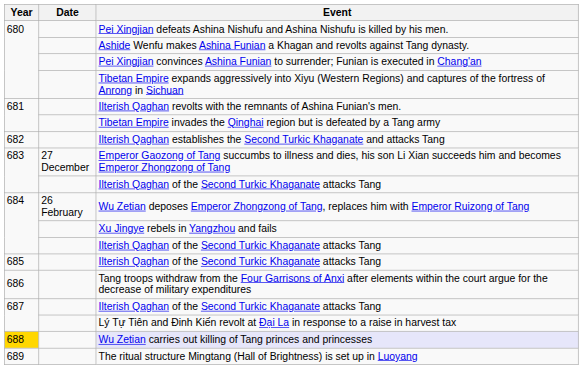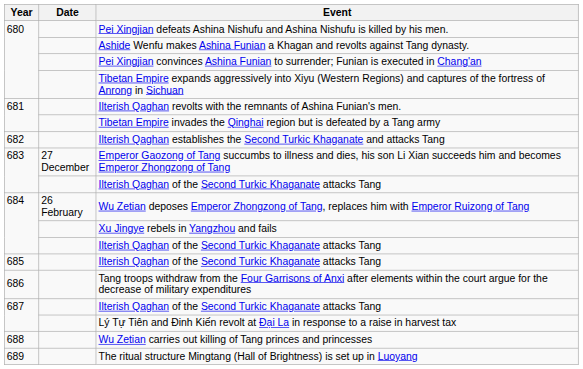(15, 339) gold background -> (15, 339) no background
(235, 339) lavender background -> (235, 339) no background
